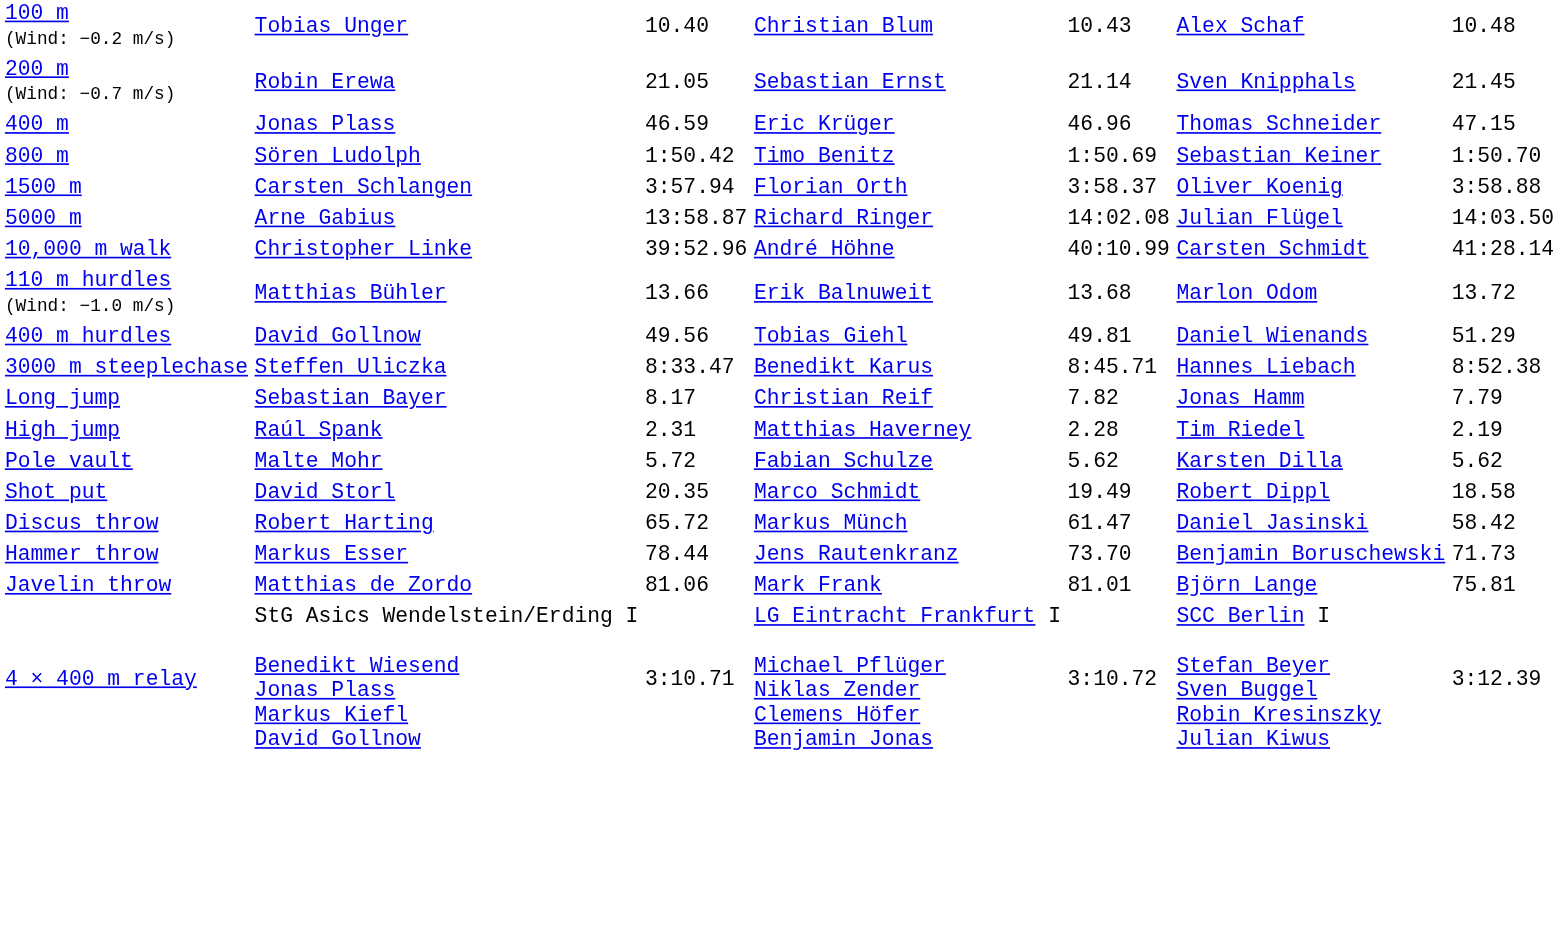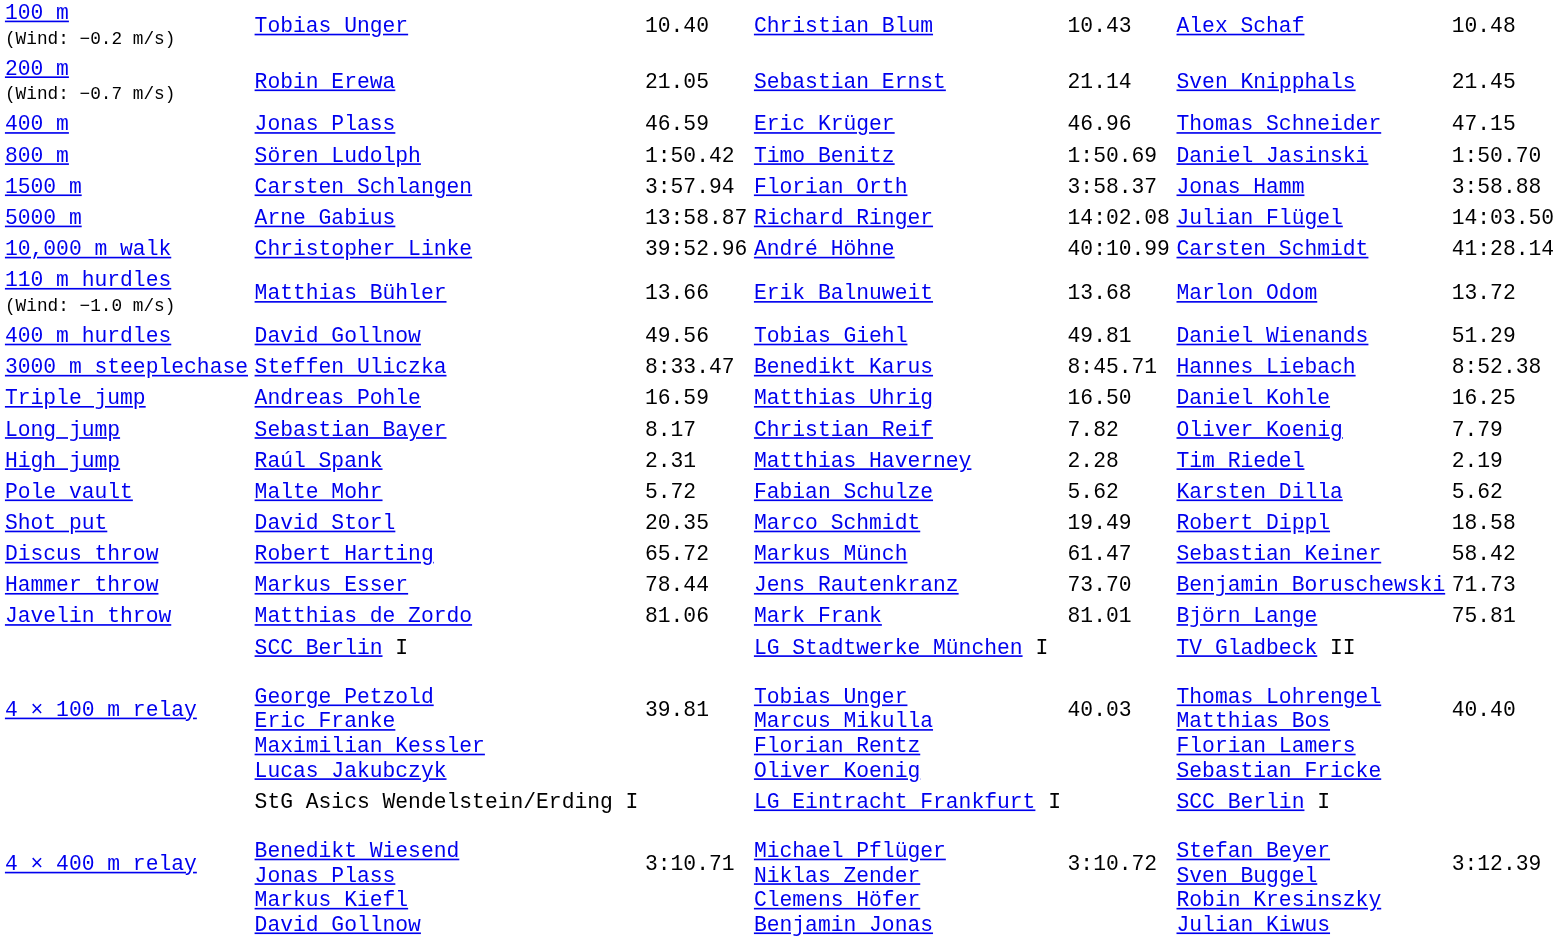(1279, 156) Sebastian Keiner -> (1272, 156) Daniel Jasinski
(1260, 187) Oliver Koenig -> (1240, 187) Jonas Hamm
+ row: (75, 399)
(1240, 399) Jonas Hamm -> (1260, 430) Oliver Koenig
(1272, 523) Daniel Jasinski -> (1279, 554) Sebastian Keiner
+ row: (101, 709)
